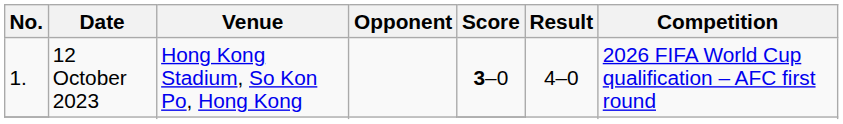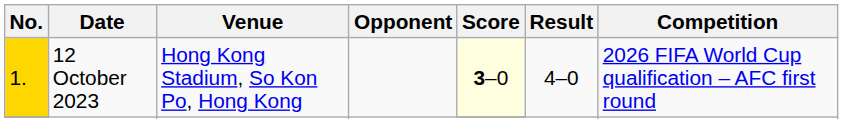(18, 78) no background -> (18, 78) gold background
(491, 78) no background -> (491, 78) lightyellow background
